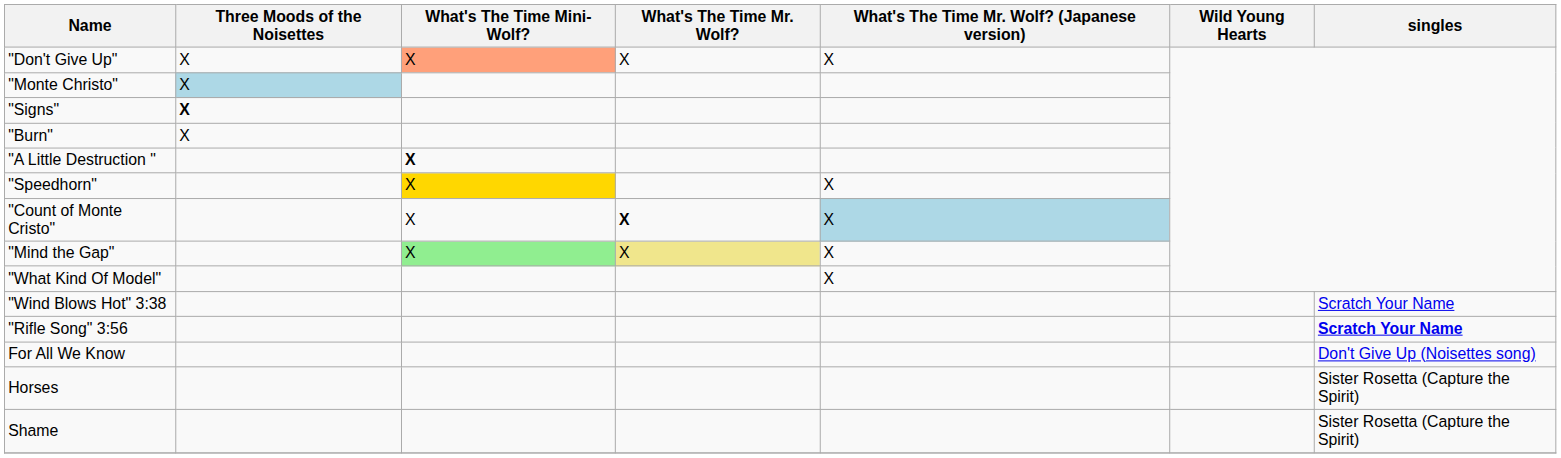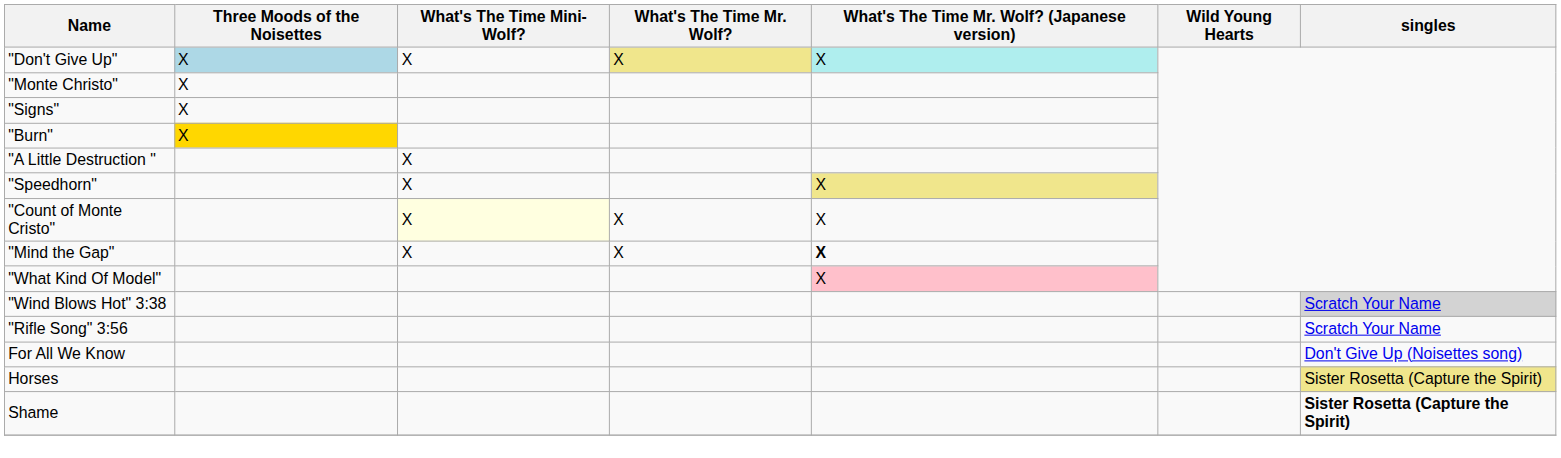(184, 60) no background -> (183, 60) lightblue background
(410, 60) lightsalmon background -> (407, 60) no background
(624, 60) no background -> (618, 60) khaki background
(829, 60) no background -> (821, 60) paleturquoise background
(184, 85) lightblue background -> (183, 85) no background
(184, 110) bold -> (183, 110) normal
(184, 135) no background -> (183, 135) gold background
(410, 160) bold -> (407, 160) normal
(410, 185) gold background -> (407, 185) no background
(829, 185) no background -> (821, 185) khaki background
(410, 219) no background -> (407, 219) lightyellow background
(624, 219) bold -> (618, 219) normal
(829, 219) lightblue background -> (821, 219) no background
(410, 253) lightgreen background -> (407, 253) no background
(624, 253) khaki background -> (618, 253) no background
(829, 253) normal -> (821, 253) bold
(829, 278) no background -> (821, 278) pink background
(1386, 303) no background -> (1373, 303) lightgrey background
(1390, 329) bold -> (1373, 329) normal
(1414, 388) no background -> (1423, 379) khaki background
(1414, 431) normal -> (1406, 413) bold
